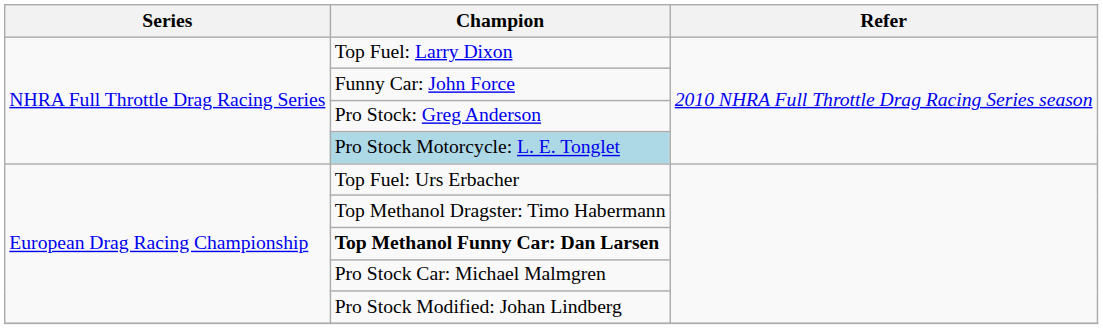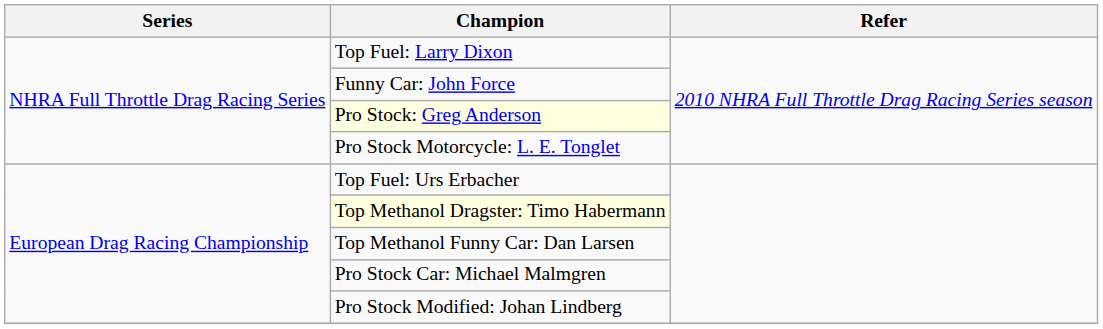(438, 115) no background -> (438, 115) lightyellow background
(477, 147) lightblue background -> (477, 147) no background
(500, 211) no background -> (500, 211) lightyellow background
(497, 243) bold -> (485, 243) normal
